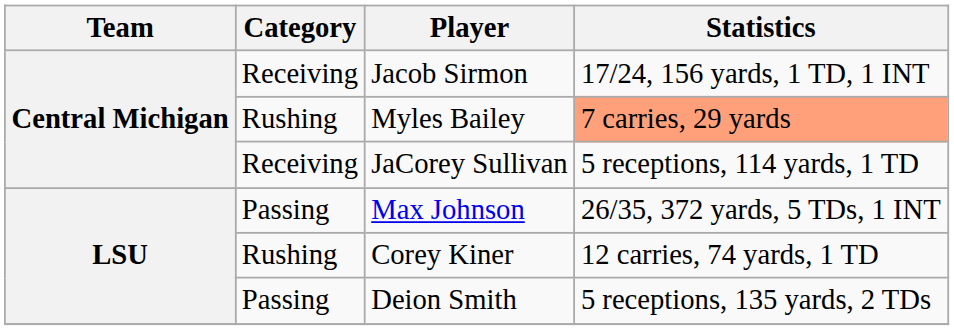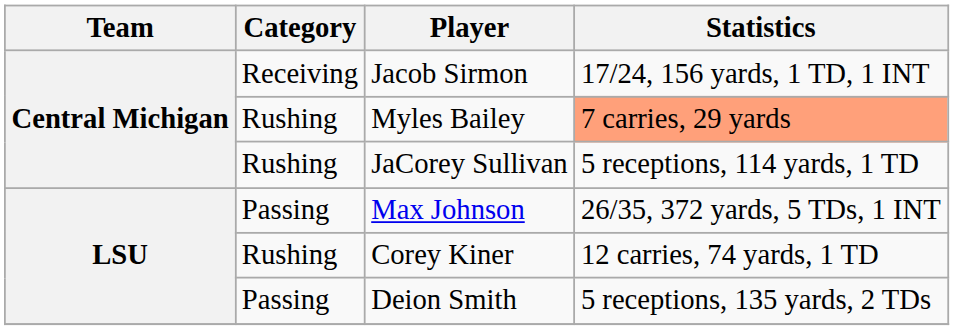(300, 164) Receiving -> (290, 164) Rushing
